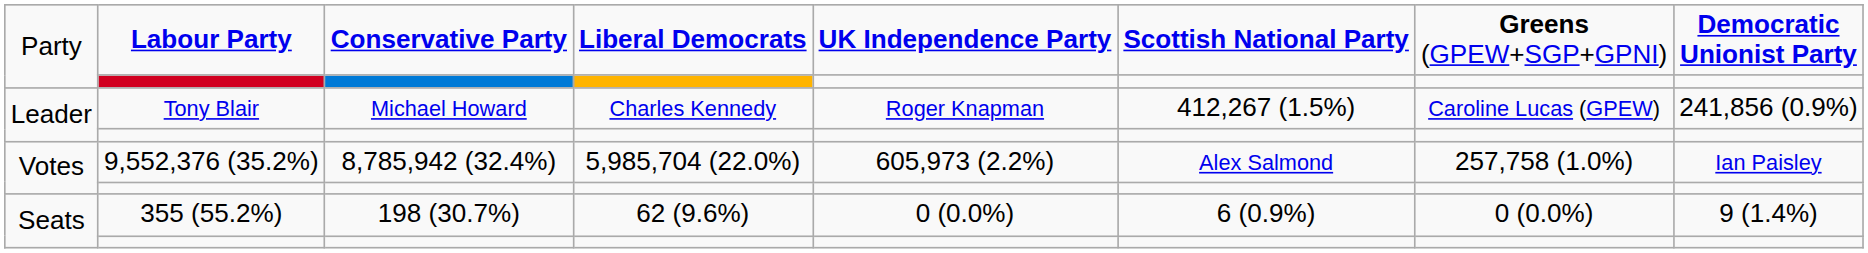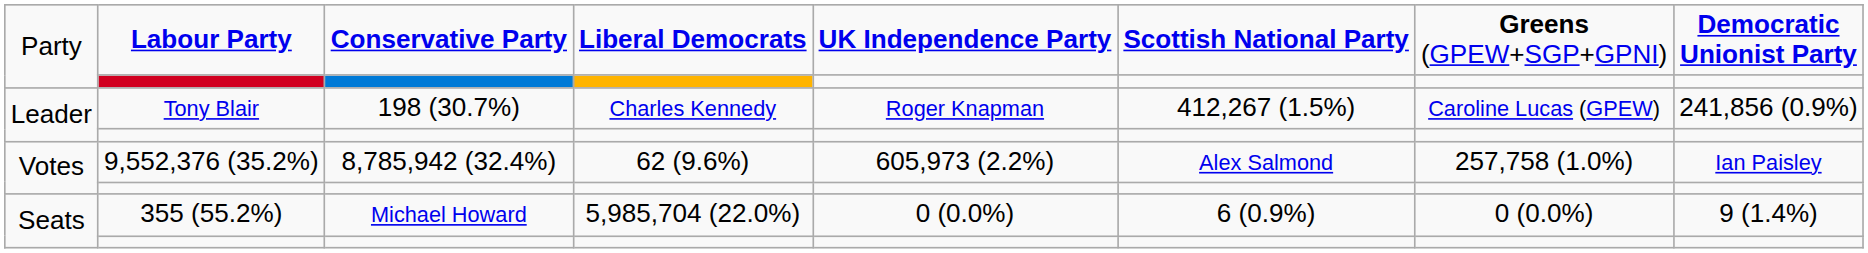(449, 109) Michael Howard -> (449, 107) 198 (30.7%)
(693, 161) 5,985,704 (22.0%) -> (693, 161) 62 (9.6%)
(449, 214) 198 (30.7%) -> (449, 216) Michael Howard
(693, 214) 62 (9.6%) -> (693, 214) 5,985,704 (22.0%)
